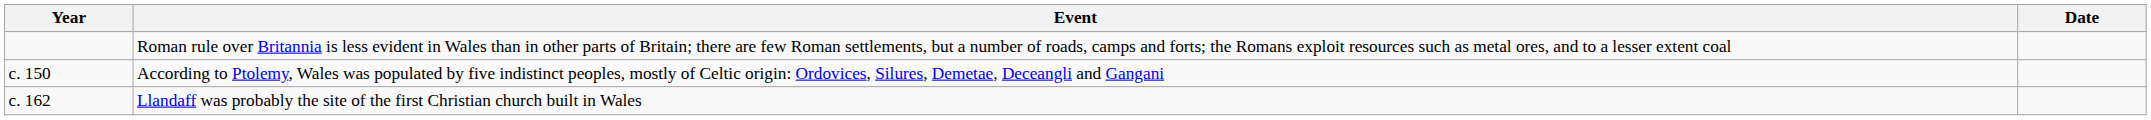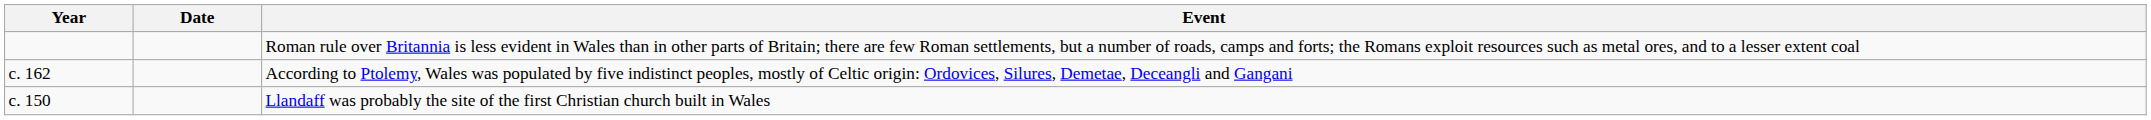columns swapped: (2082, 18) <-> (1075, 18)
(30, 73) c. 150 -> (30, 73) c. 162
(30, 100) c. 162 -> (30, 100) c. 150
